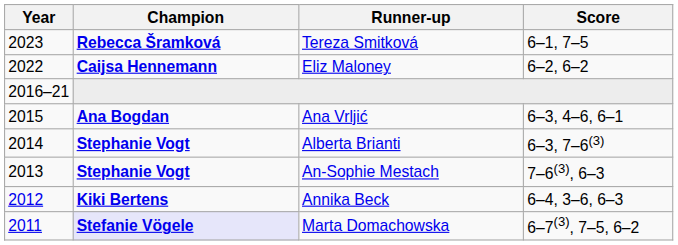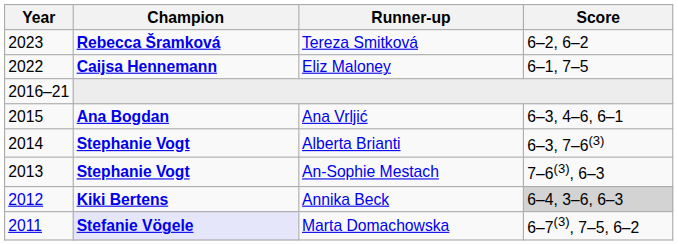(558, 42) 6–1, 7–5 -> (558, 42) 6–2, 6–2
(558, 67) 6–2, 6–2 -> (558, 67) 6–1, 7–5
(575, 199) no background -> (575, 199) lightgrey background
